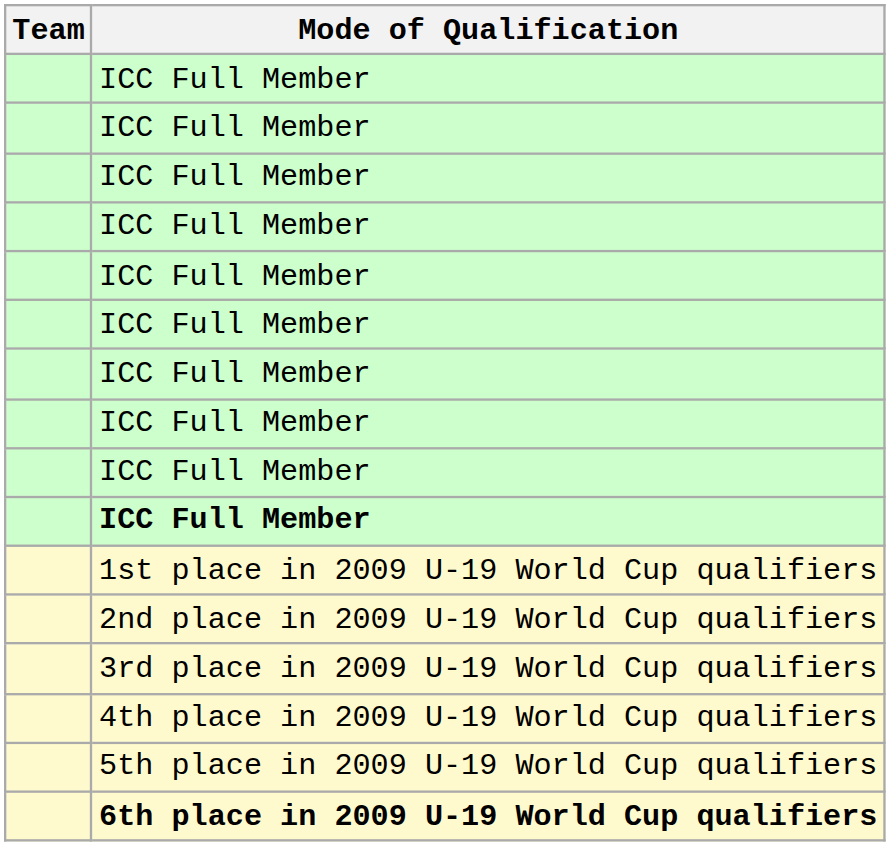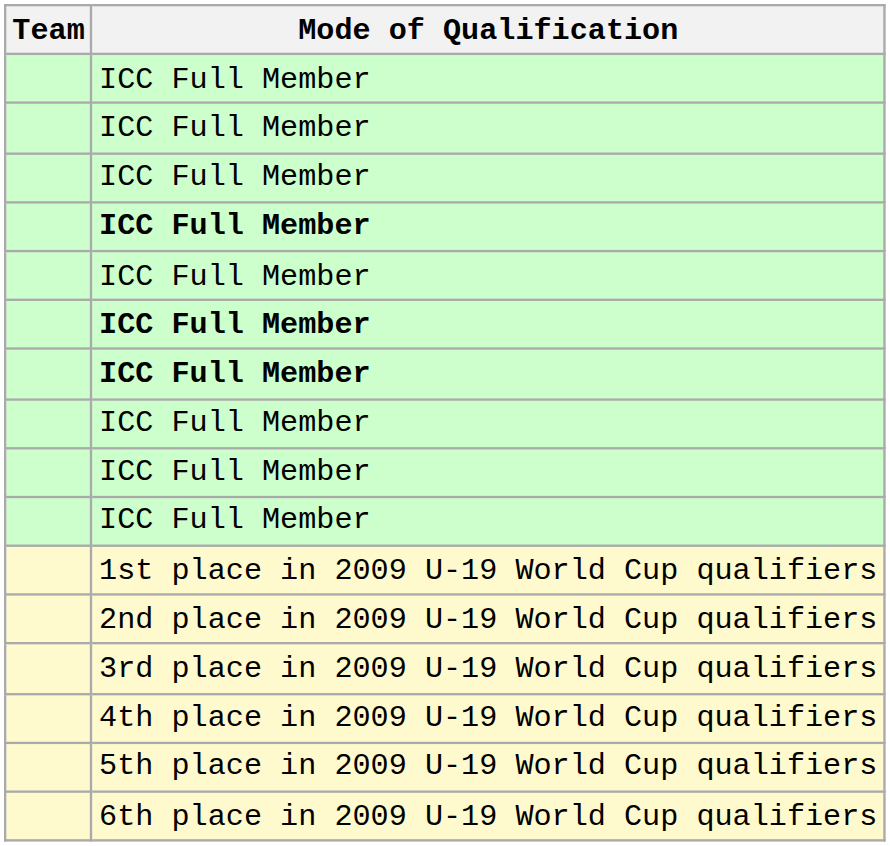(235, 226) normal -> (235, 226) bold
(235, 325) normal -> (235, 325) bold
(235, 374) normal -> (235, 374) bold
(235, 521) bold -> (235, 521) normal
(488, 816) bold -> (488, 816) normal
